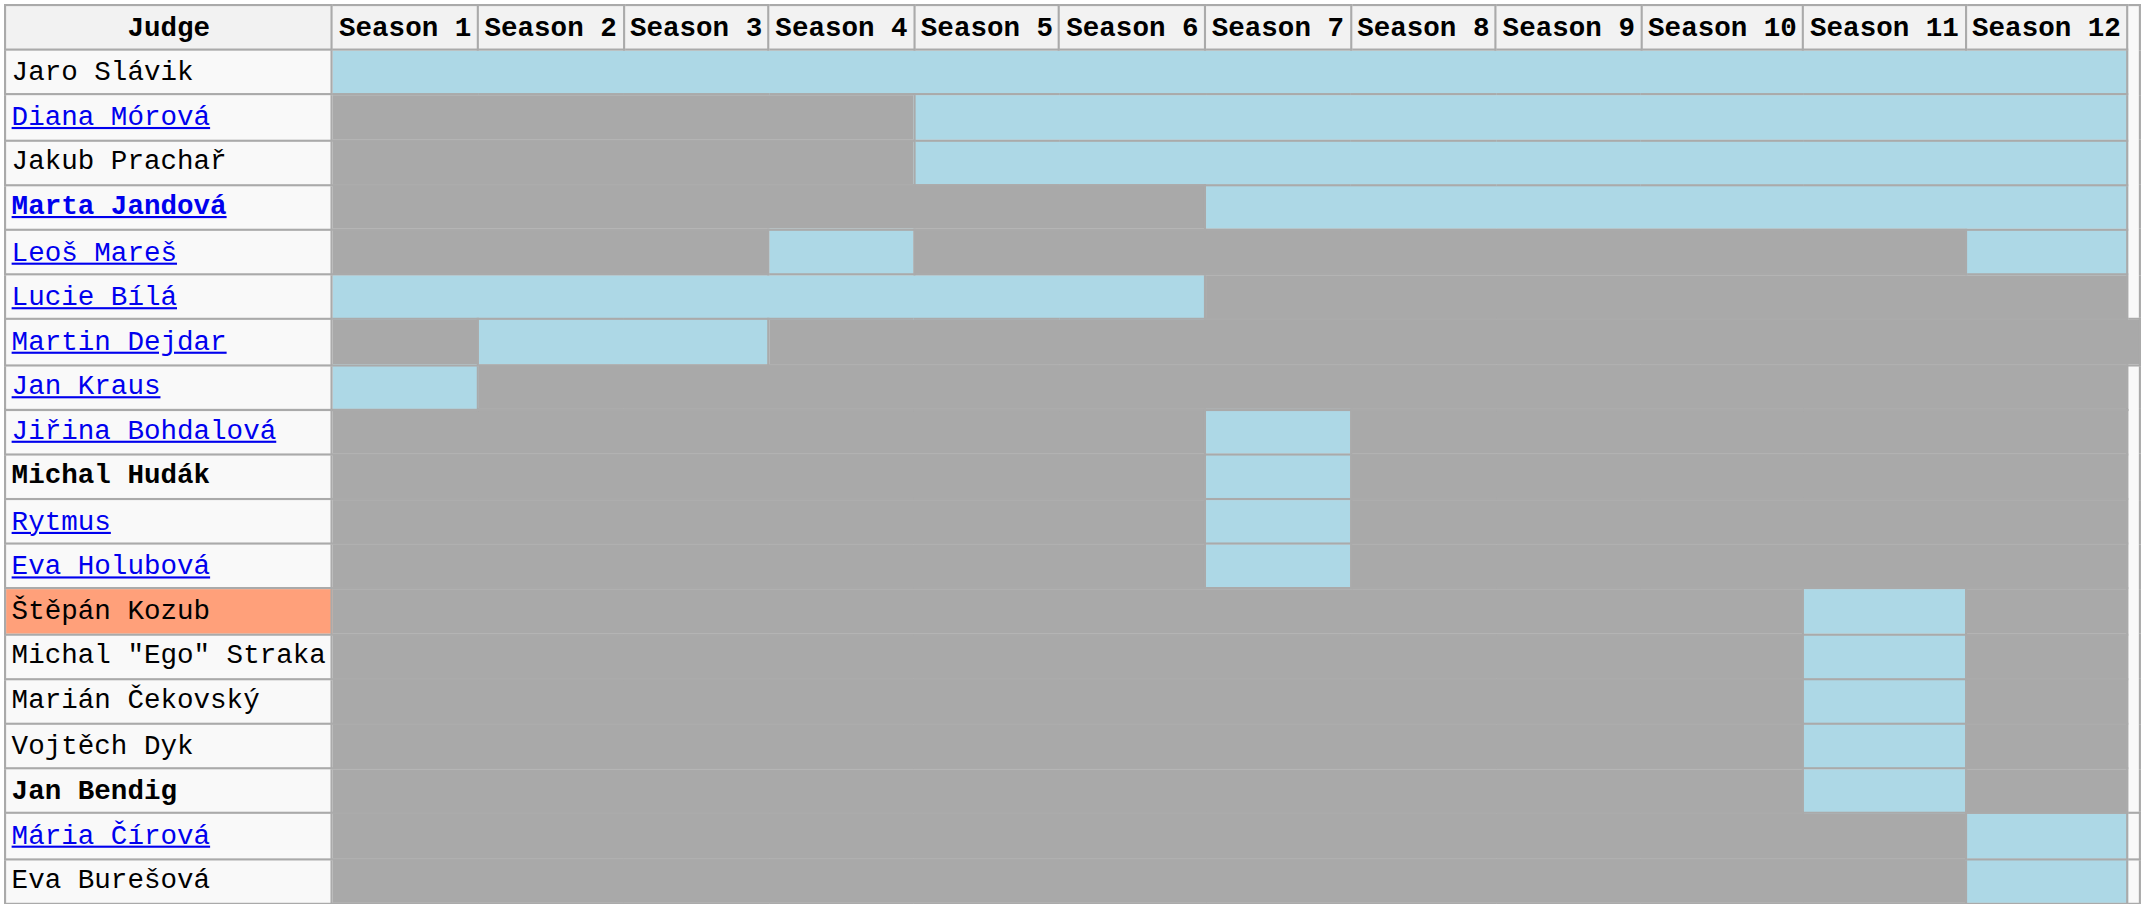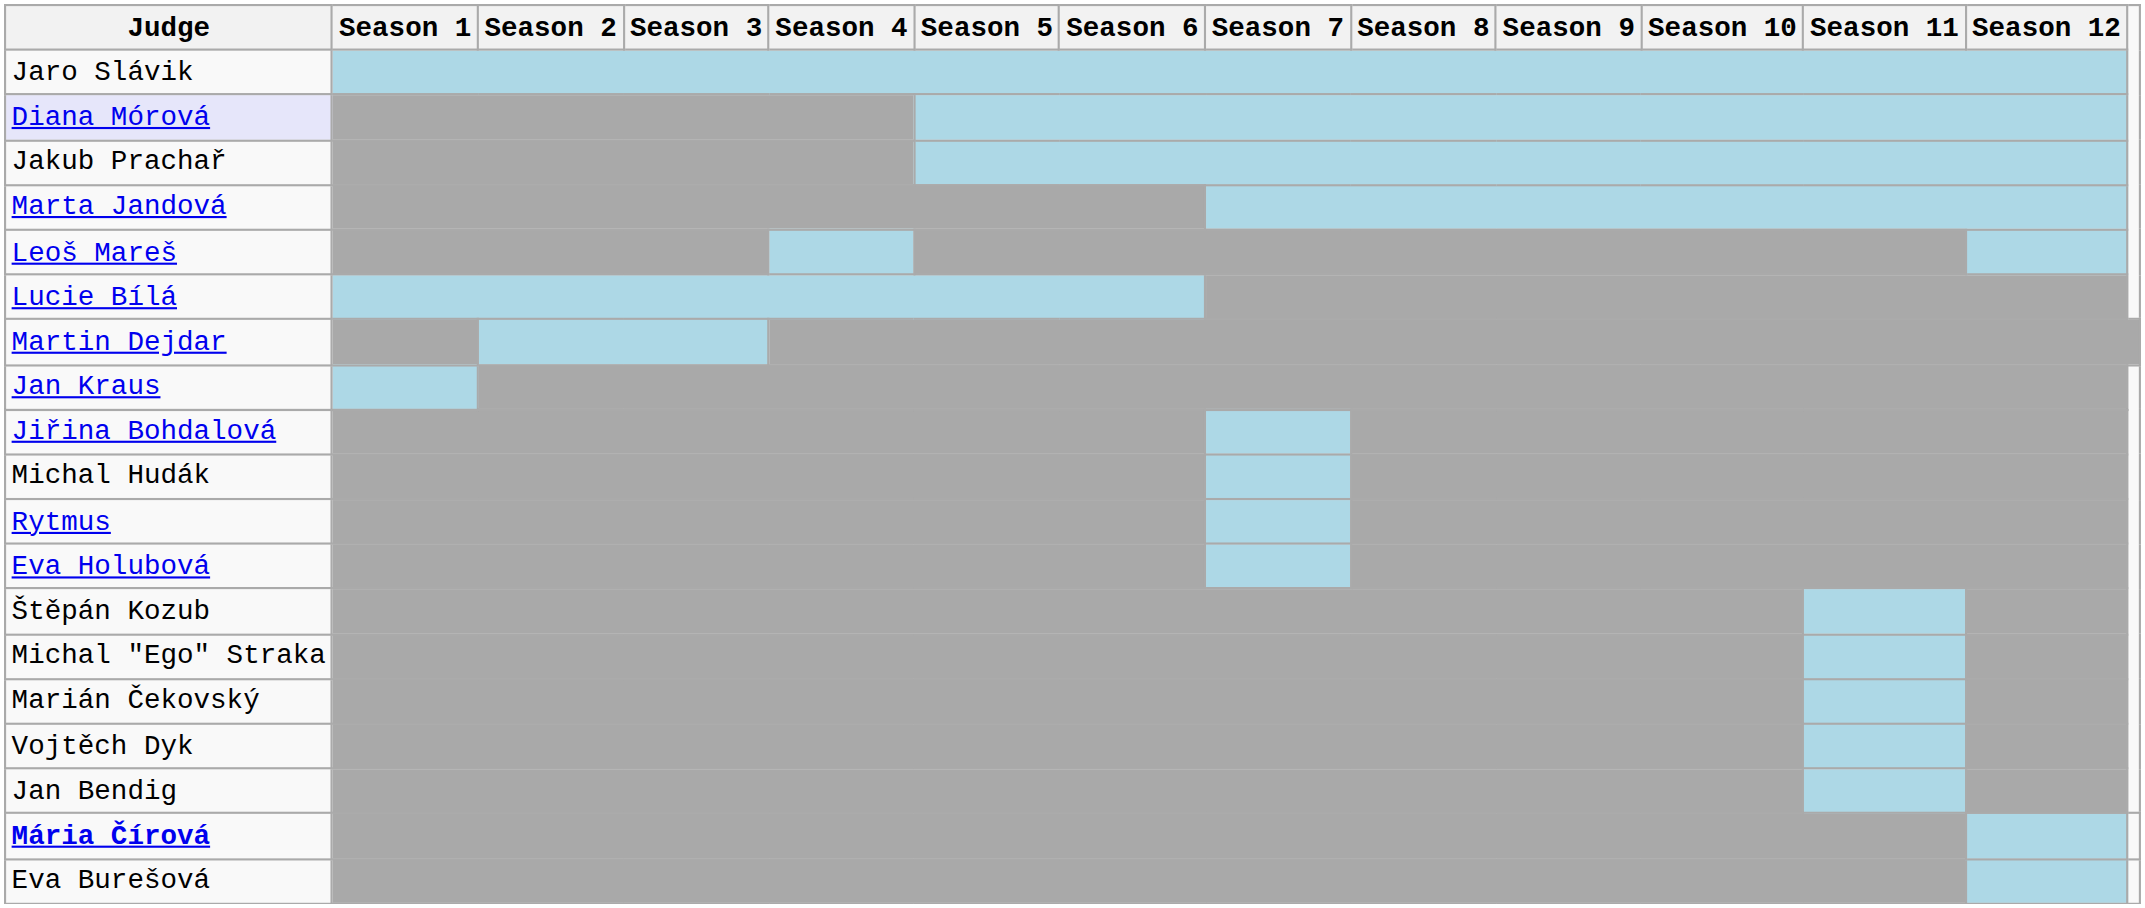(111, 117) no background -> (111, 117) lavender background
(119, 207) bold -> (119, 207) normal
(111, 477) bold -> (111, 477) normal
(111, 611) lightsalmon background -> (111, 611) no background
(94, 791) bold -> (94, 791) normal
(111, 836) normal -> (111, 836) bold
